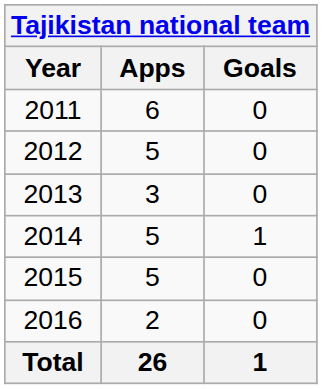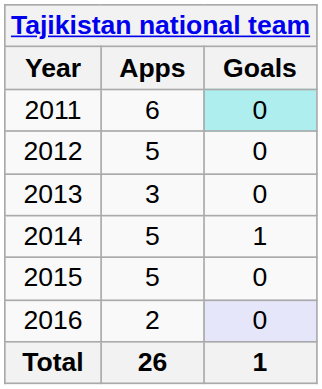(260, 109) no background -> (260, 109) paleturquoise background
(260, 320) no background -> (260, 320) lavender background
